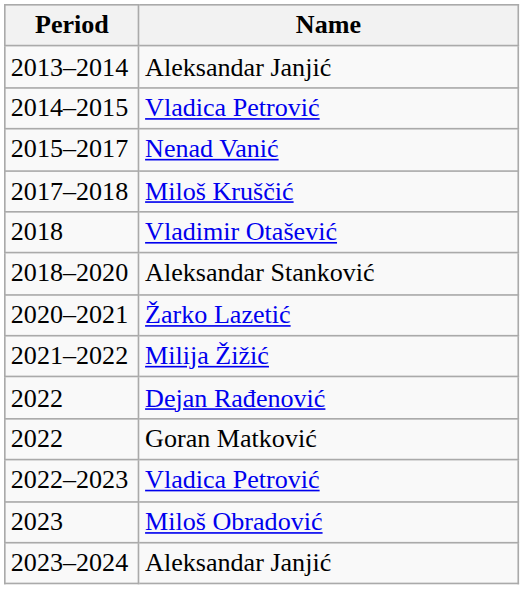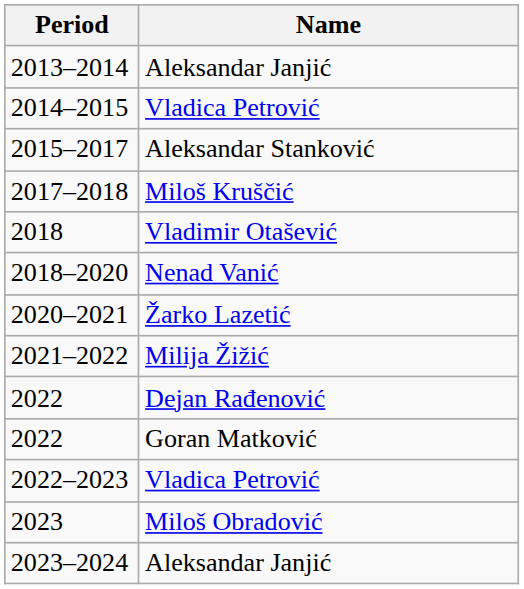(212, 149) Nenad Vanić -> (260, 149) Aleksandar Stanković
(260, 273) Aleksandar Stanković -> (212, 273) Nenad Vanić
